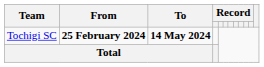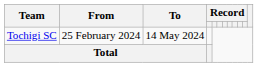(104, 35) bold -> (101, 35) normal
(180, 35) bold -> (175, 35) normal
